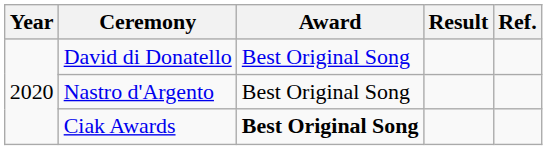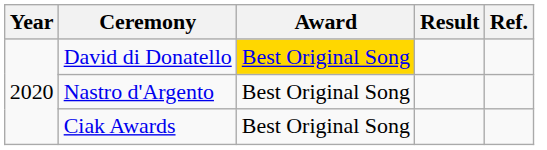(326, 56) no background -> (326, 56) gold background
(330, 126) bold -> (326, 126) normal
